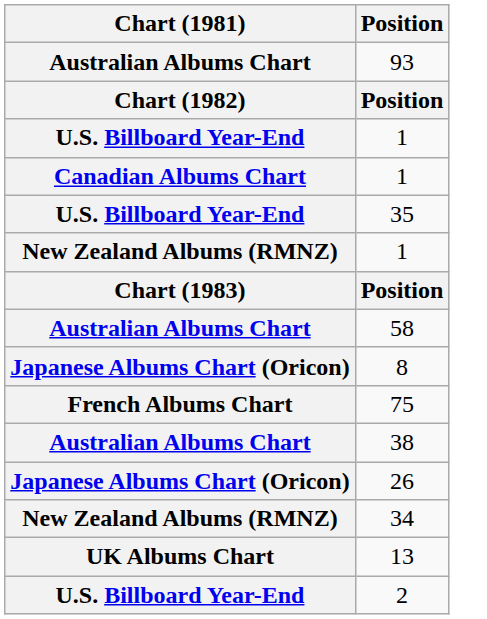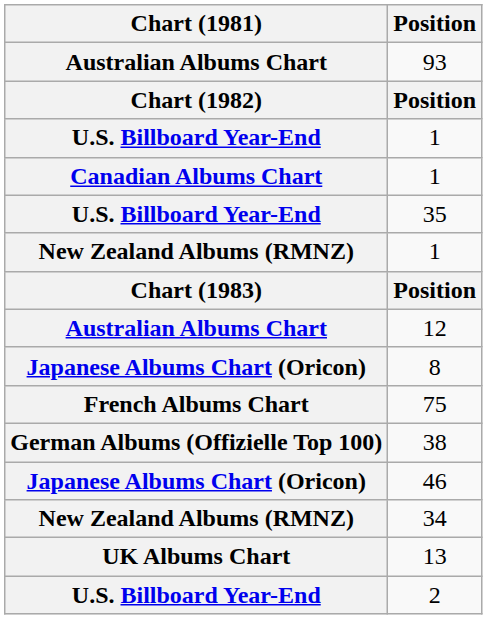(402, 328) 58 -> (435, 328) 12
(180, 442) Australian Albums Chart -> (196, 442) German Albums (Offizielle Top 100)
(402, 480) 26 -> (435, 480) 46
